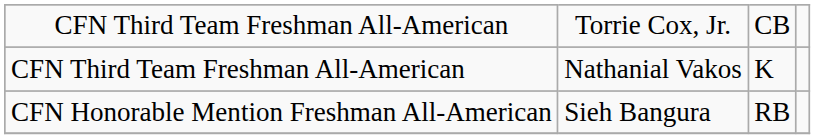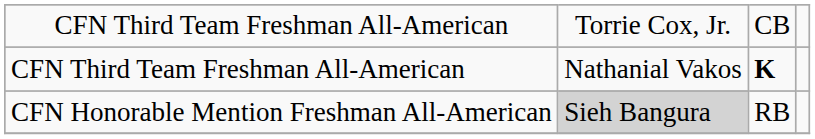(764, 68) normal -> (765, 68) bold
(637, 111) no background -> (637, 111) lightgrey background
